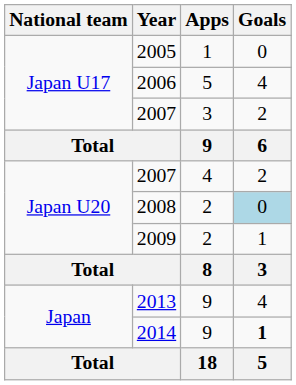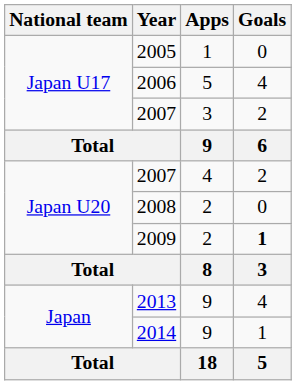(262, 207) lightblue background -> (262, 207) no background
(262, 238) normal -> (262, 238) bold
(262, 332) bold -> (262, 332) normal
